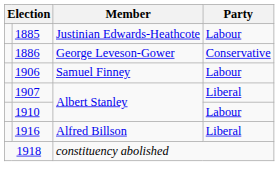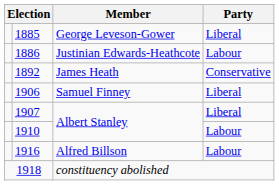(128, 33) Justinian Edwards-Heathcote -> (115, 33) George Leveson-Gower
(224, 33) Labour -> (224, 33) Liberal
(115, 53) George Leveson-Gower -> (128, 53) Justinian Edwards-Heathcote
(238, 53) Conservative -> (224, 53) Labour
+ row: (27, 72)
(224, 72) Labour -> (224, 92) Liberal
(224, 131) Liberal -> (224, 151) Labour
